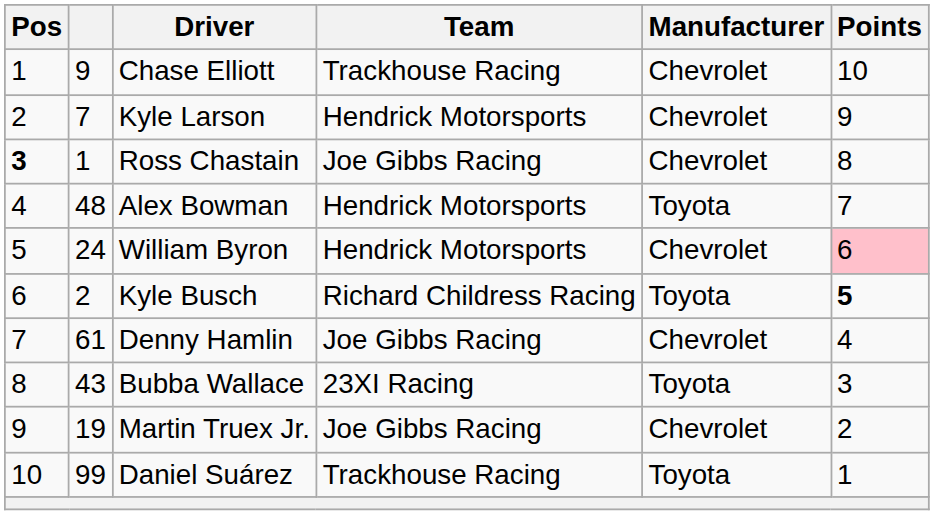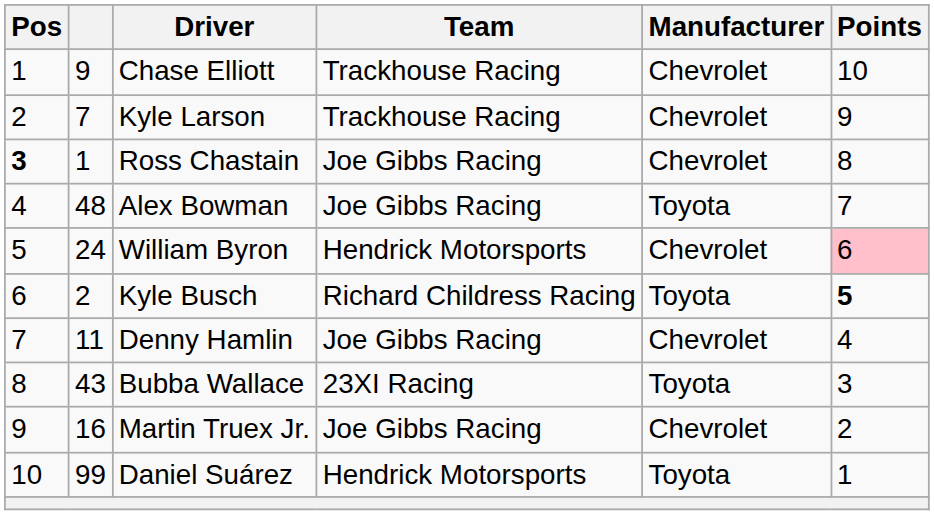(455, 115) Hendrick Motorsports -> (442, 115) Trackhouse Racing
(455, 205) Hendrick Motorsports -> (432, 205) Joe Gibbs Racing
(90, 339) 61 -> (89, 339) 11
(90, 428) 19 -> (90, 428) 16
(442, 473) Trackhouse Racing -> (455, 473) Hendrick Motorsports
